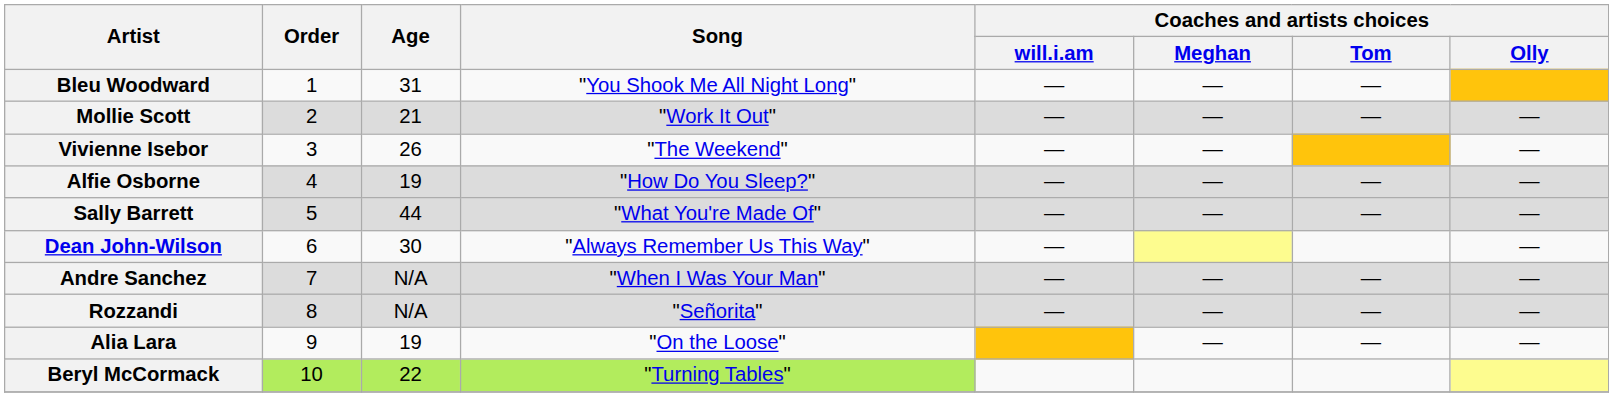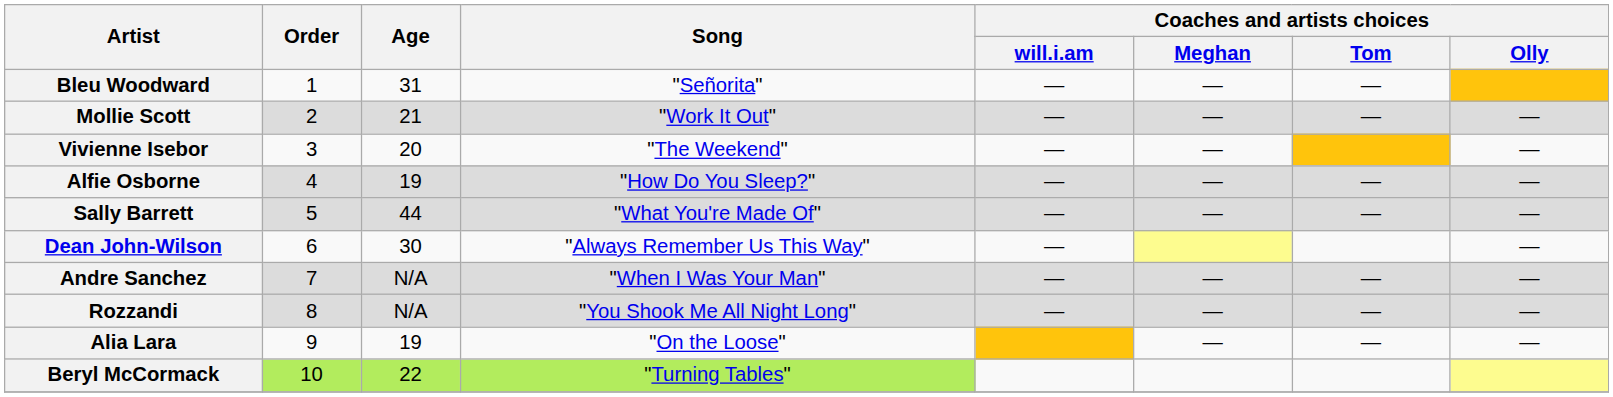(718, 85) "You Shook Me All Night Long" -> (718, 85) "Señorita"
(411, 149) 26 -> (411, 149) 20
(718, 310) "Señorita" -> (718, 310) "You Shook Me All Night Long"
